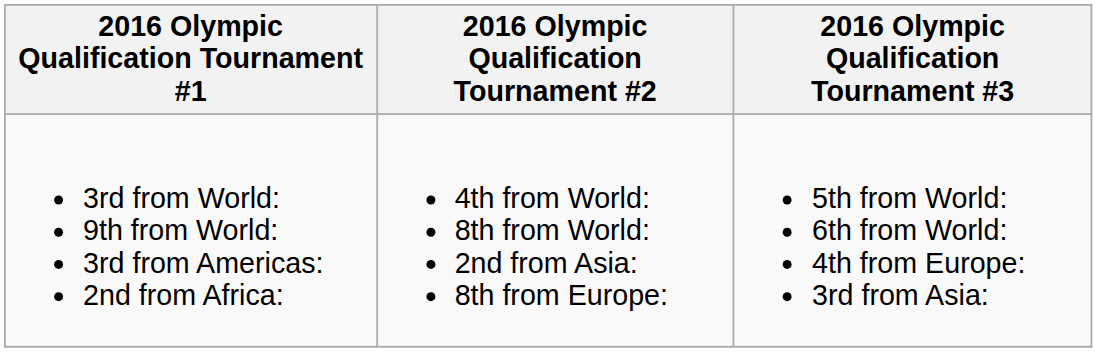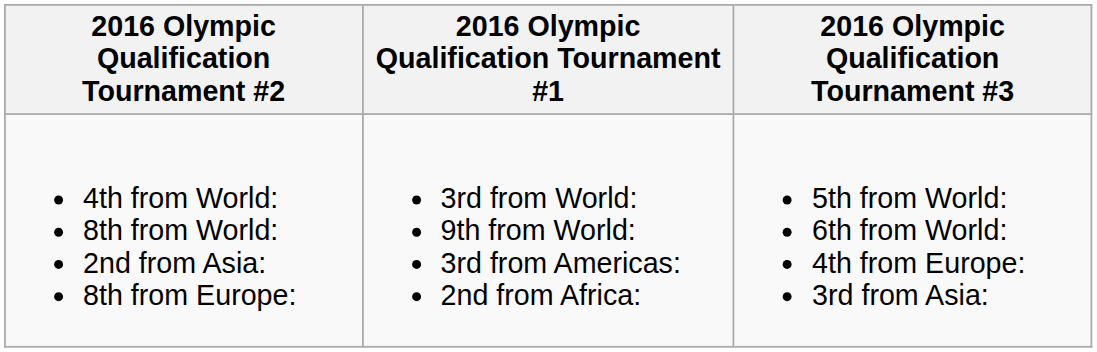columns swapped: (191, 59) <-> (555, 59)
